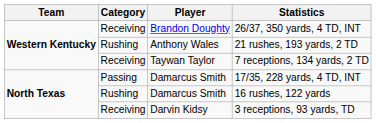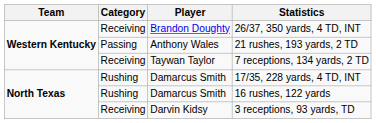(119, 45) Rushing -> (119, 45) Passing
(119, 77) Passing -> (119, 77) Rushing
